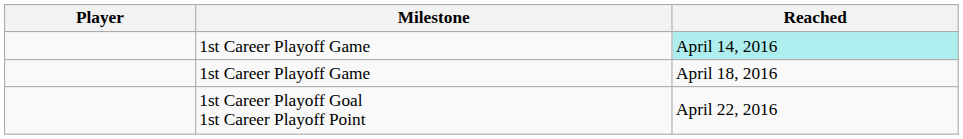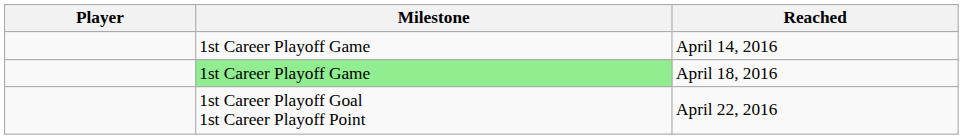(727, 45) paleturquoise background -> (727, 45) no background
(285, 73) no background -> (285, 73) lightgreen background
